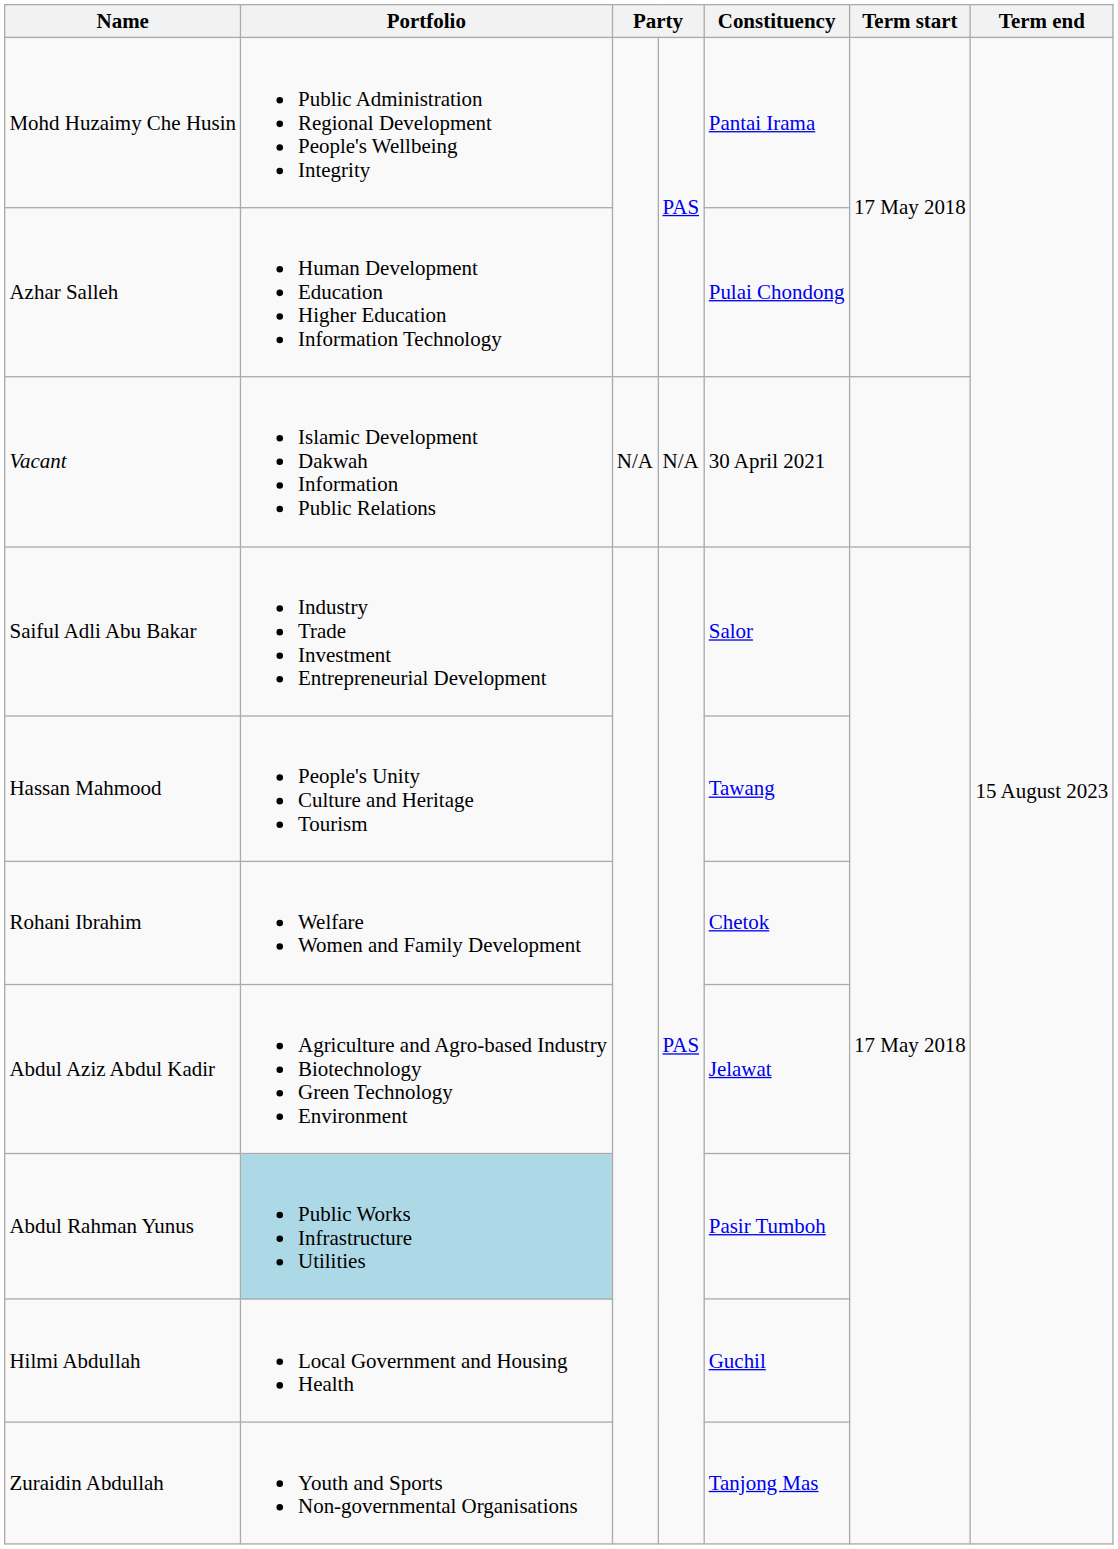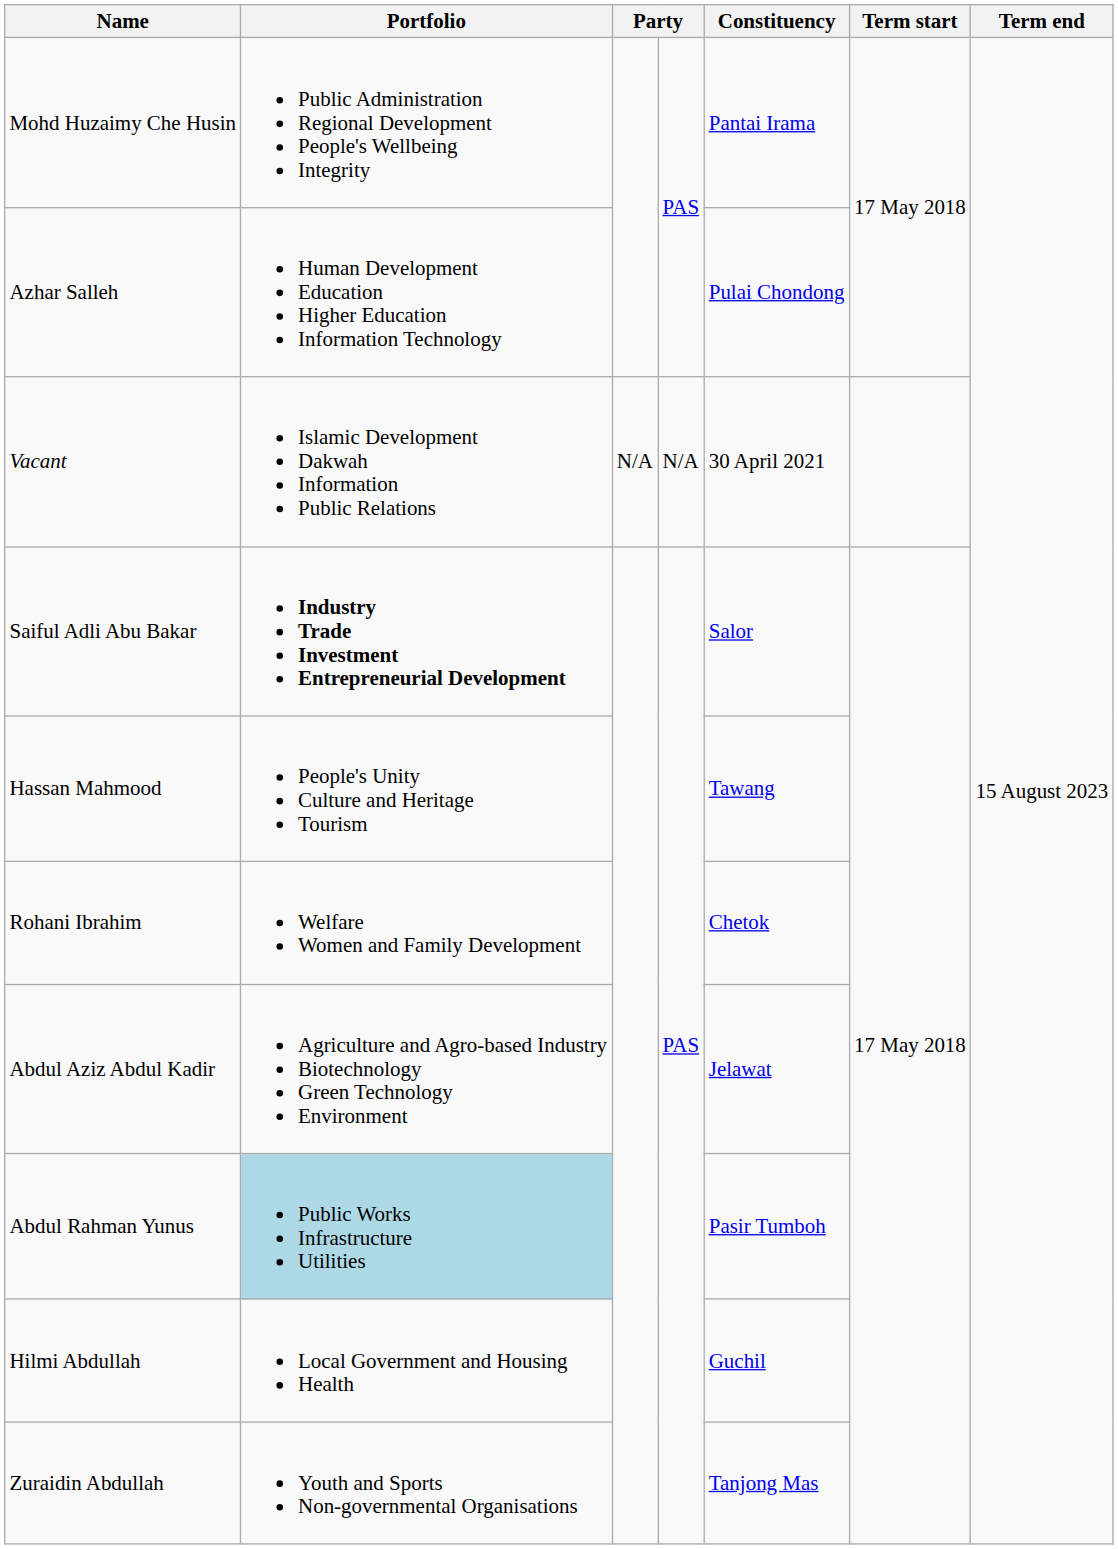(426, 643) normal -> (426, 643) bold
